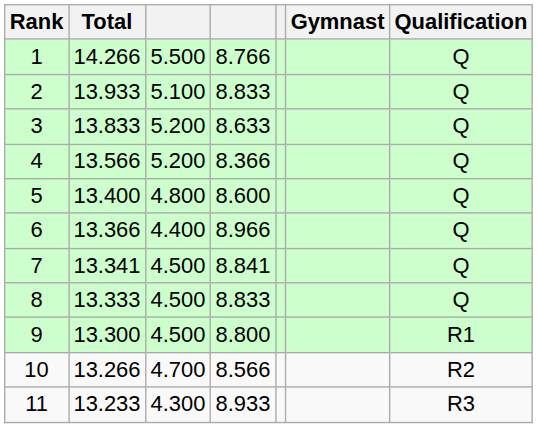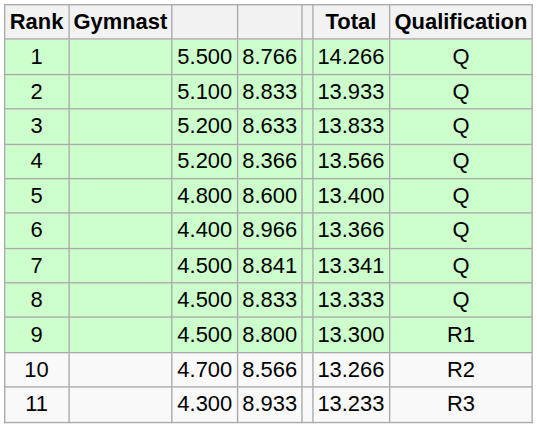columns swapped: (338, 21) <-> (107, 21)
